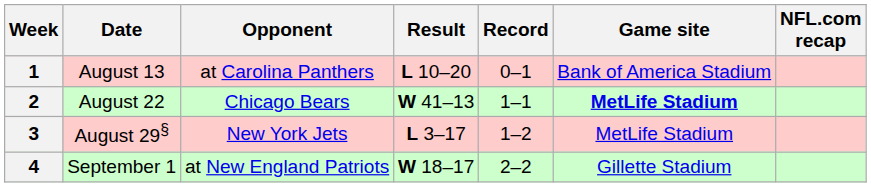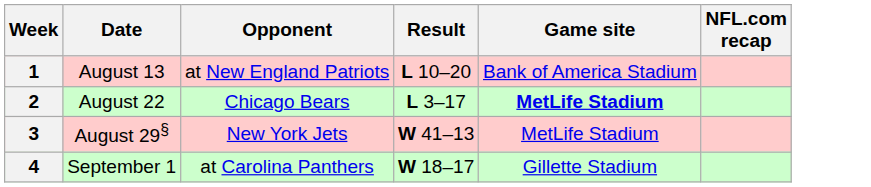- column: (516, 30)
(287, 71) at Carolina Panthers -> (287, 71) at New England Patriots
(436, 101) W 41–13 -> (436, 101) L 3–17
(436, 134) L 3–17 -> (436, 134) W 41–13
(287, 166) at New England Patriots -> (287, 166) at Carolina Panthers
